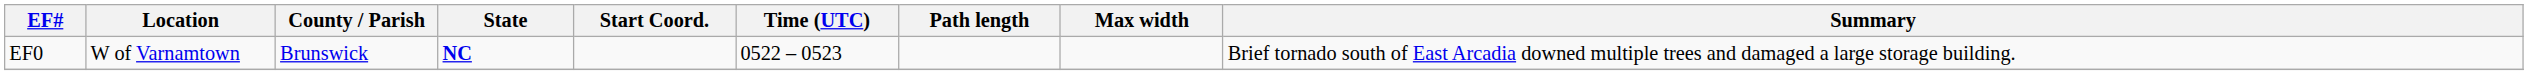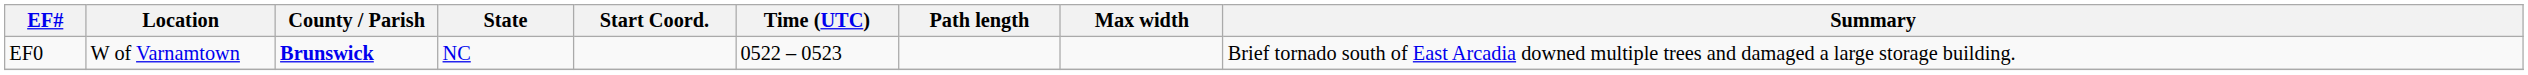(324, 52) normal -> (327, 52) bold
(457, 52) bold -> (457, 52) normal
